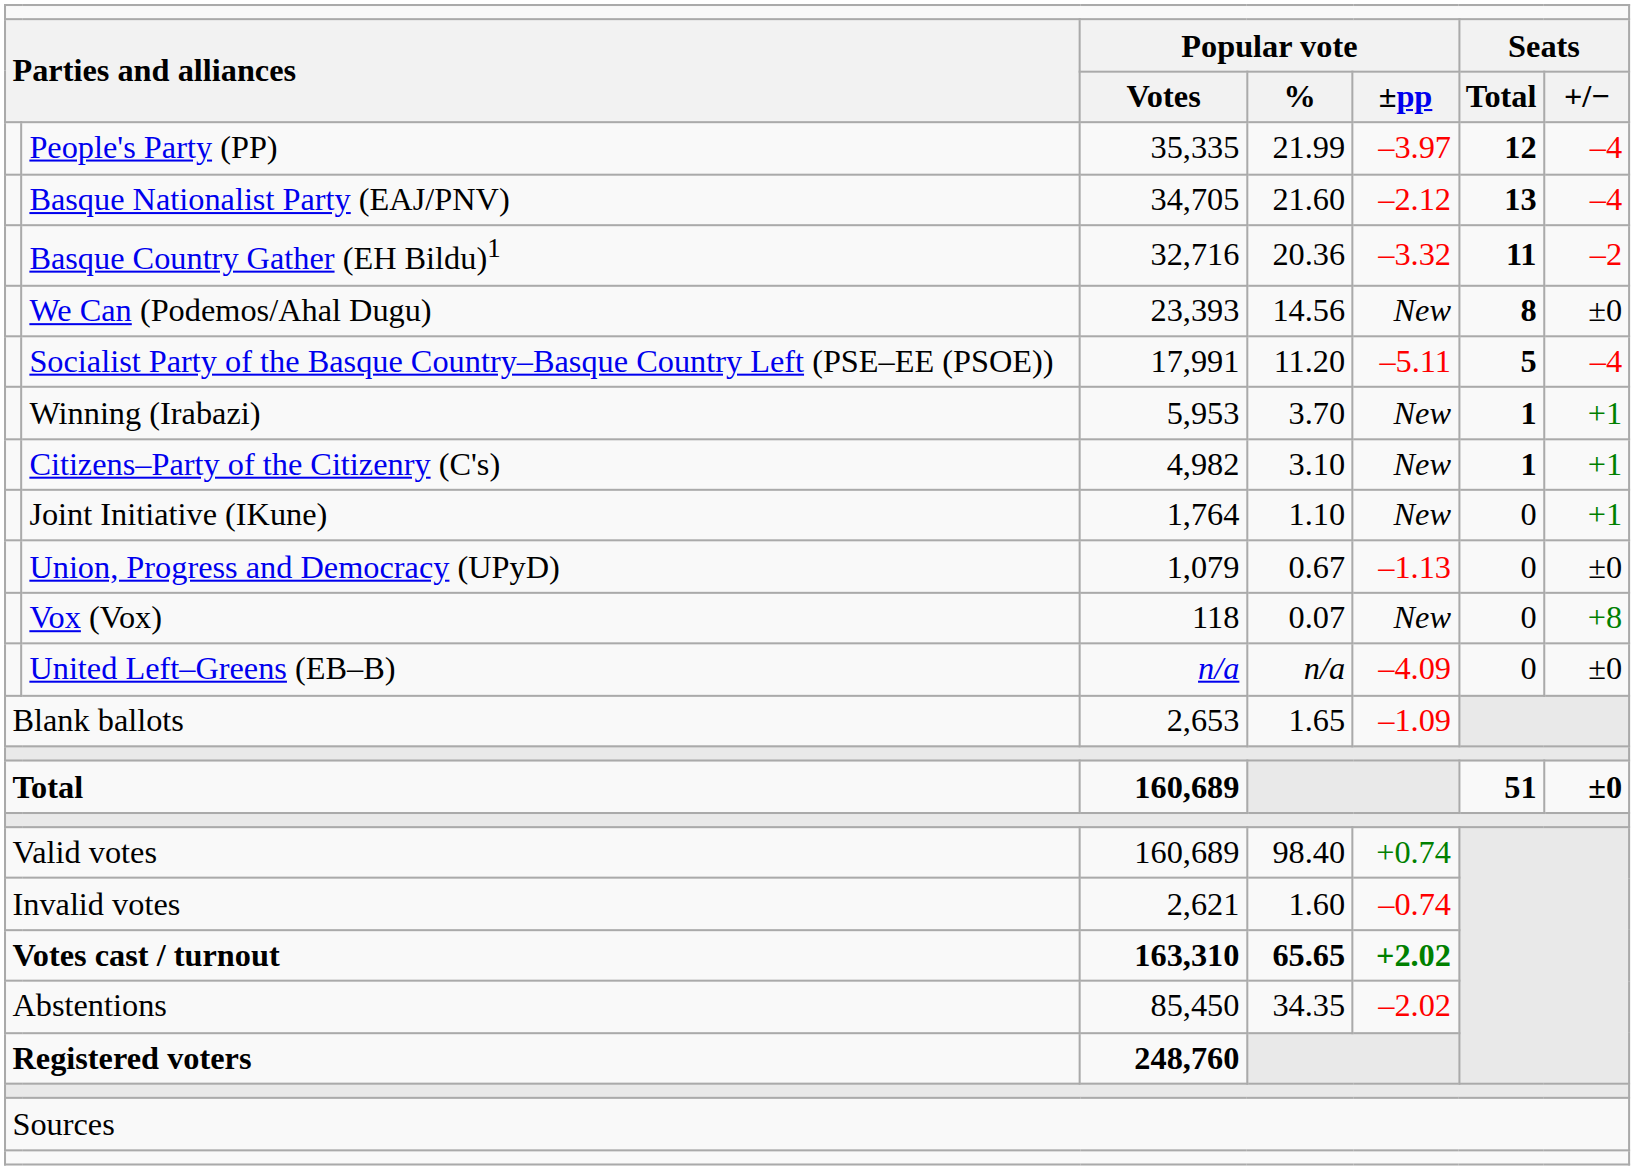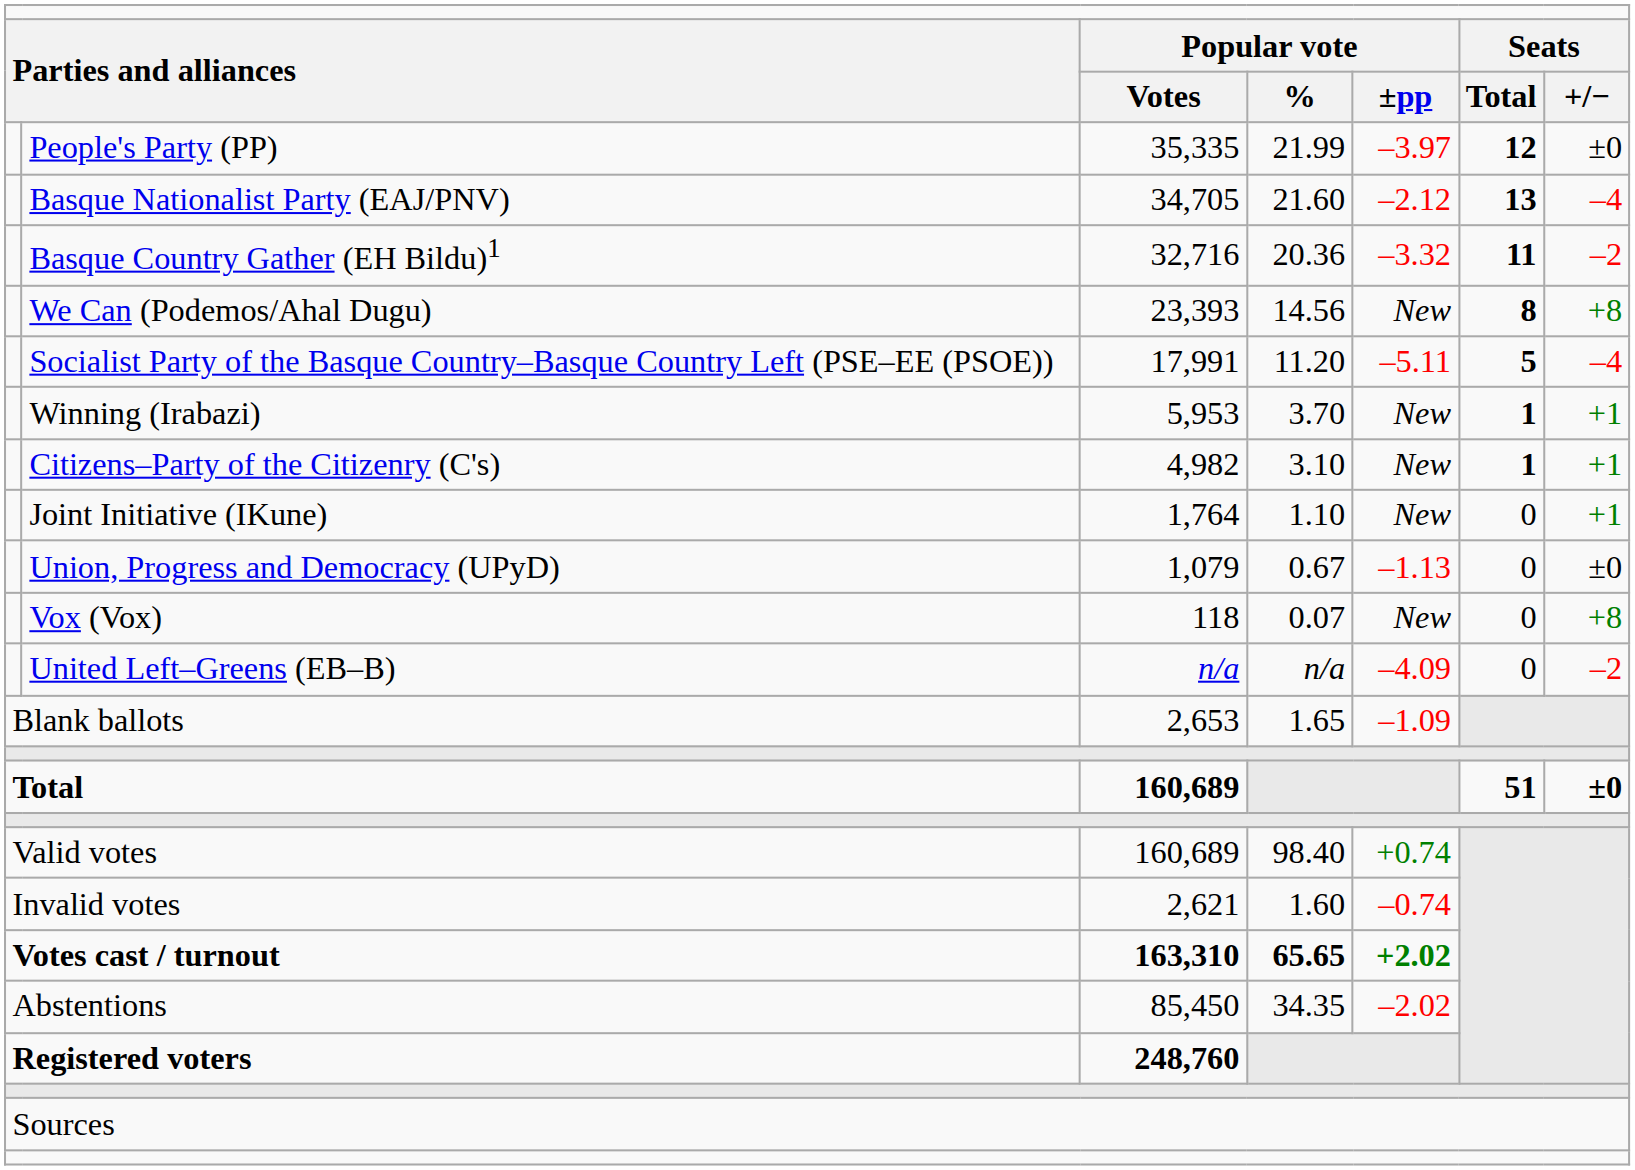(1606, 147) –4 -> (1605, 147) ±0
(1605, 310) ±0 -> (1605, 310) +8
(1605, 668) ±0 -> (1606, 668) –2
